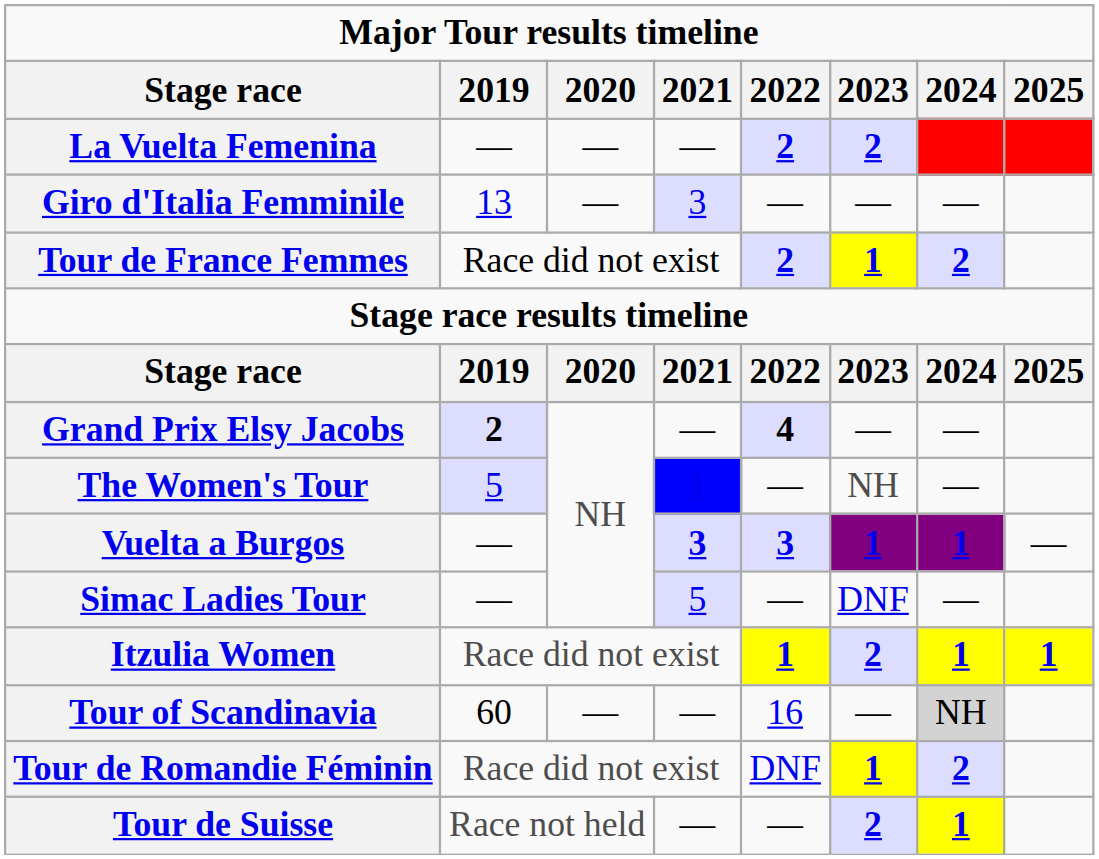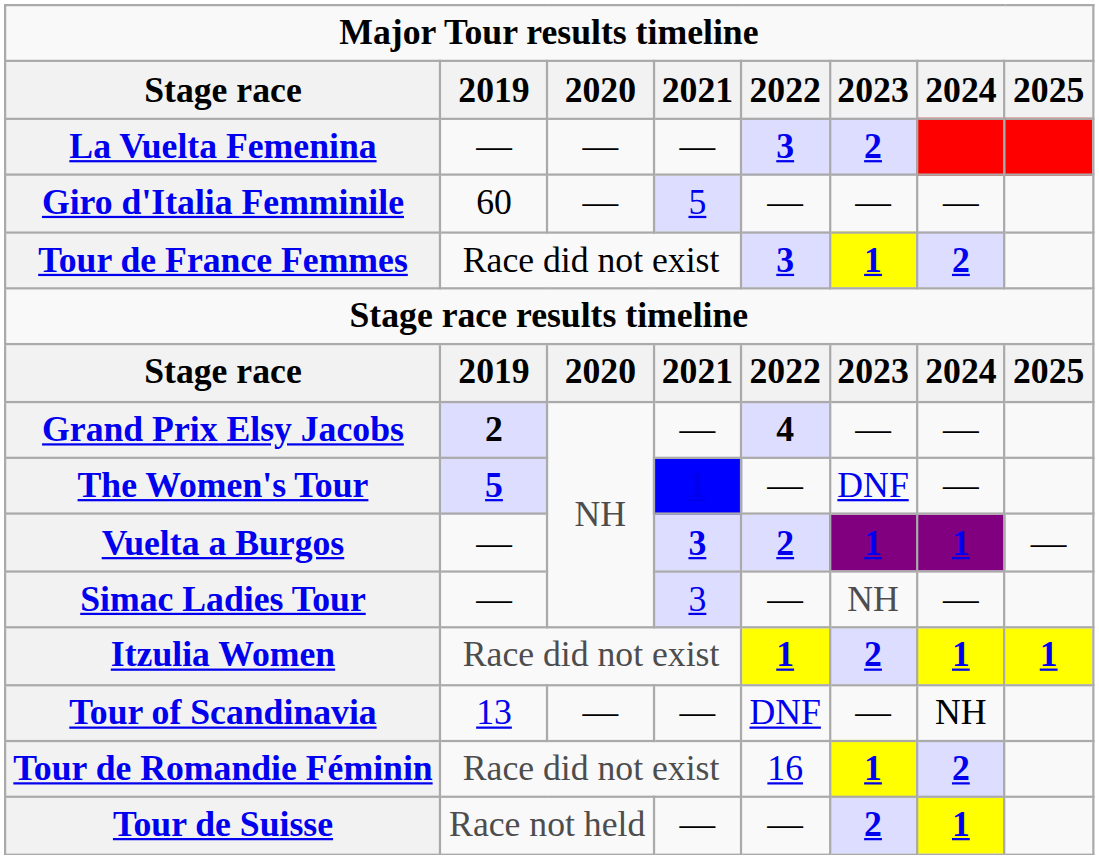(785, 145) 2 -> (785, 145) 3
(494, 202) 13 -> (494, 202) 60
(697, 202) 3 -> (697, 202) 5
(785, 259) 2 -> (785, 259) 3
(494, 485) normal -> (494, 485) bold
(873, 485) NH -> (873, 485) DNF
(785, 542) 3 -> (785, 542) 2
(697, 598) 5 -> (697, 598) 3
(873, 598) DNF -> (873, 598) NH
(494, 711) 60 -> (494, 711) 13
(785, 711) 16 -> (785, 711) DNF
(961, 711) lightgrey background -> (961, 711) no background
(785, 768) DNF -> (785, 768) 16
